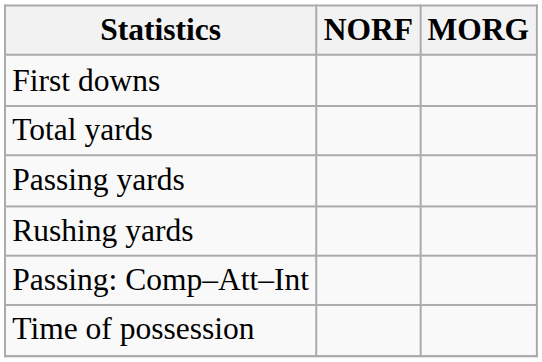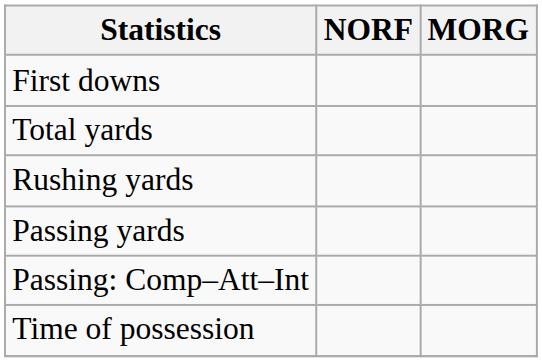rows swapped: (103, 229) <-> (98, 179)
